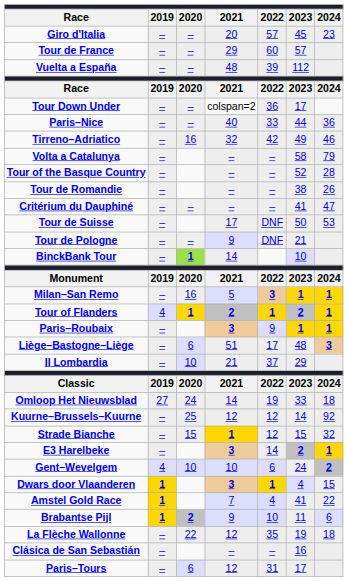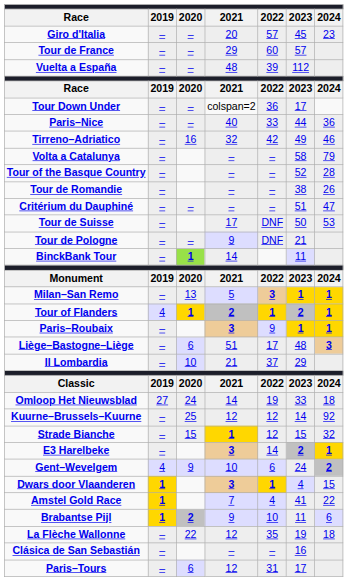(301, 206) 41 -> (301, 206) 51
(301, 257) 10 -> (301, 257) 11
(191, 295) 16 -> (191, 295) 13
(191, 467) 10 -> (191, 467) 9
